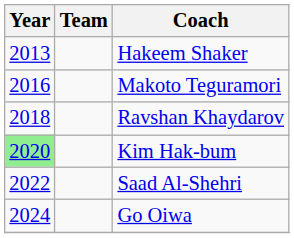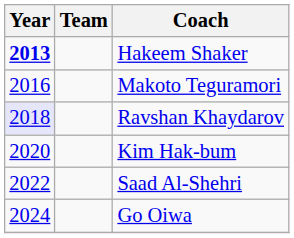(30, 53) normal -> (30, 53) bold
(30, 118) no background -> (30, 118) lavender background
(30, 150) lightgreen background -> (30, 150) no background
